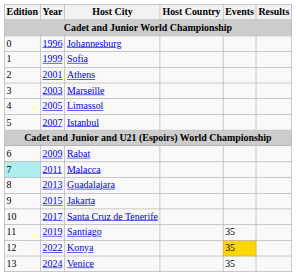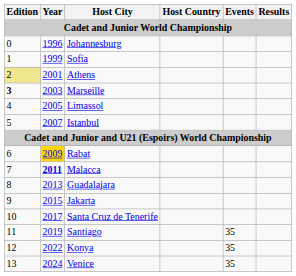(9, 75) no background -> (9, 75) khaki background
(9, 91) normal -> (9, 91) bold
(53, 153) no background -> (53, 153) gold background
(9, 169) paleturquoise background -> (9, 169) no background
(52, 169) normal -> (52, 169) bold
(230, 248) gold background -> (230, 248) no background
